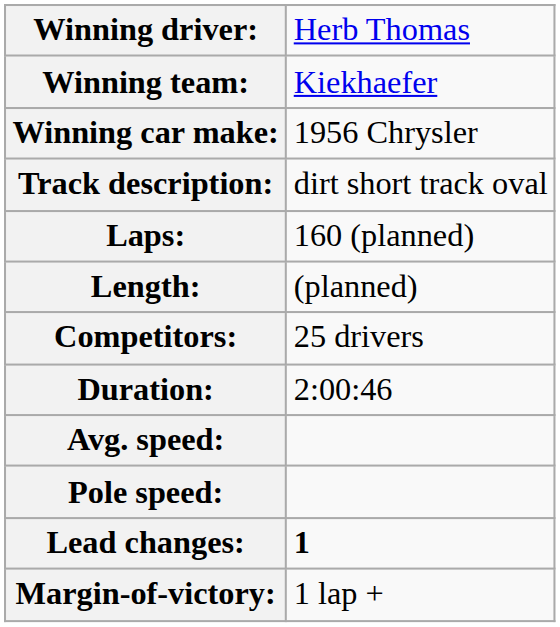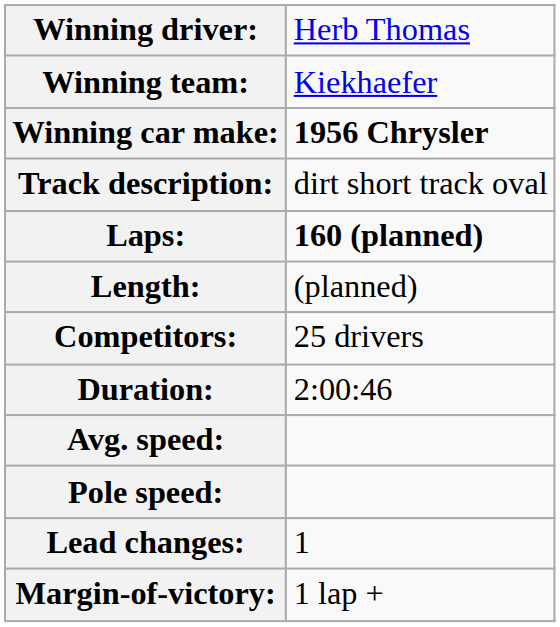(386, 132) normal -> (391, 132) bold
(384, 235) normal -> (388, 235) bold
(302, 542) bold -> (302, 542) normal
